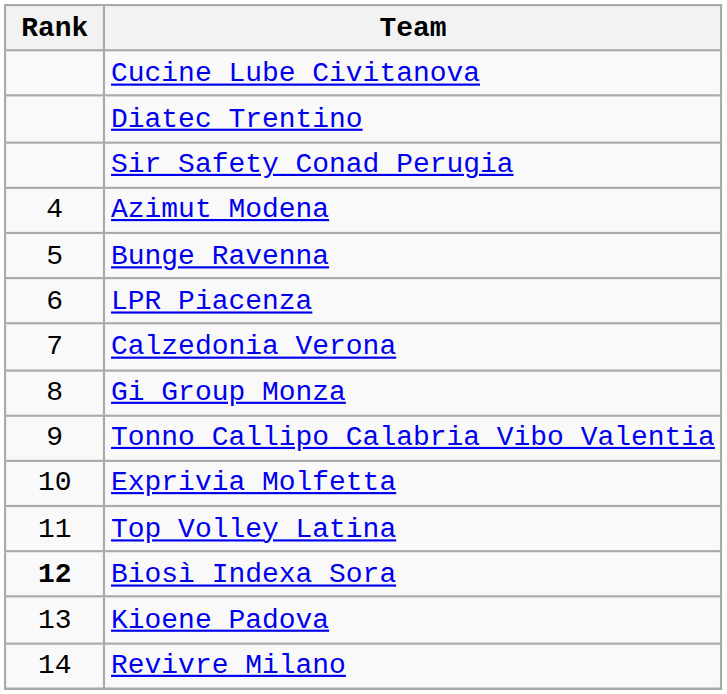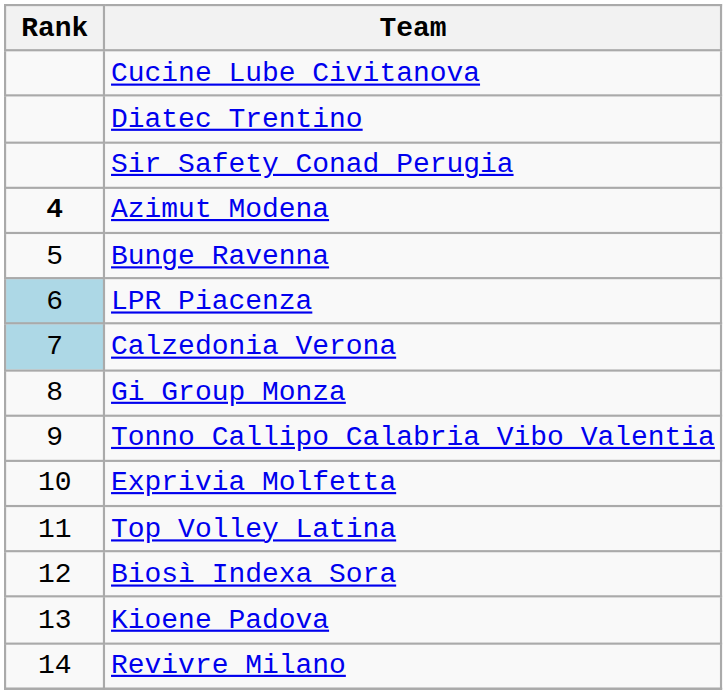(55, 210) normal -> (55, 210) bold
(55, 301) no background -> (55, 301) lightblue background
(55, 347) no background -> (55, 347) lightblue background
(55, 574) bold -> (55, 574) normal
